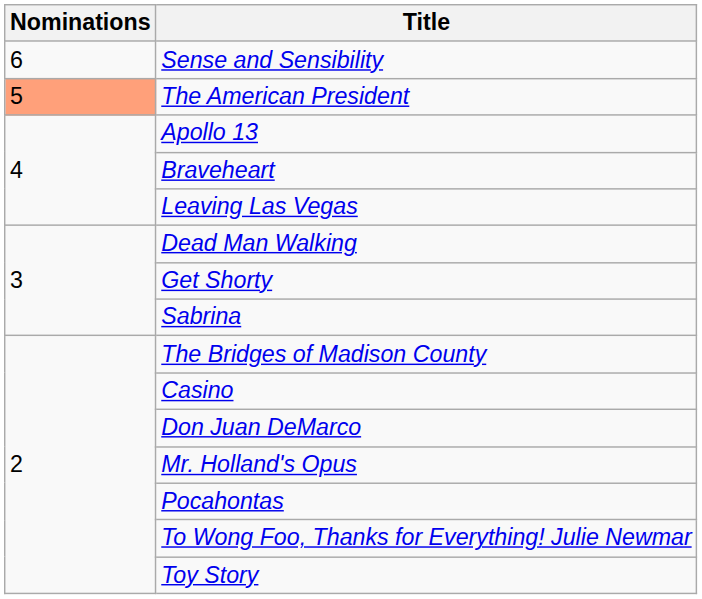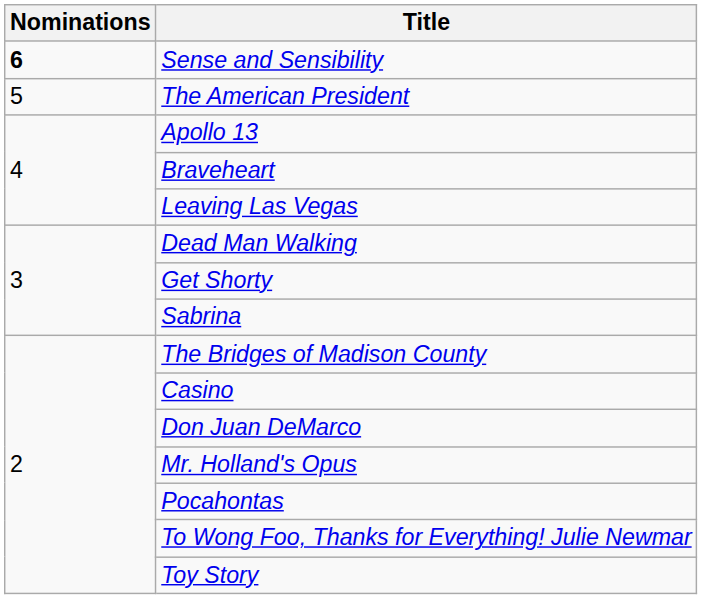(17, 59) normal -> (17, 59) bold
(17, 96) lightsalmon background -> (17, 96) no background
